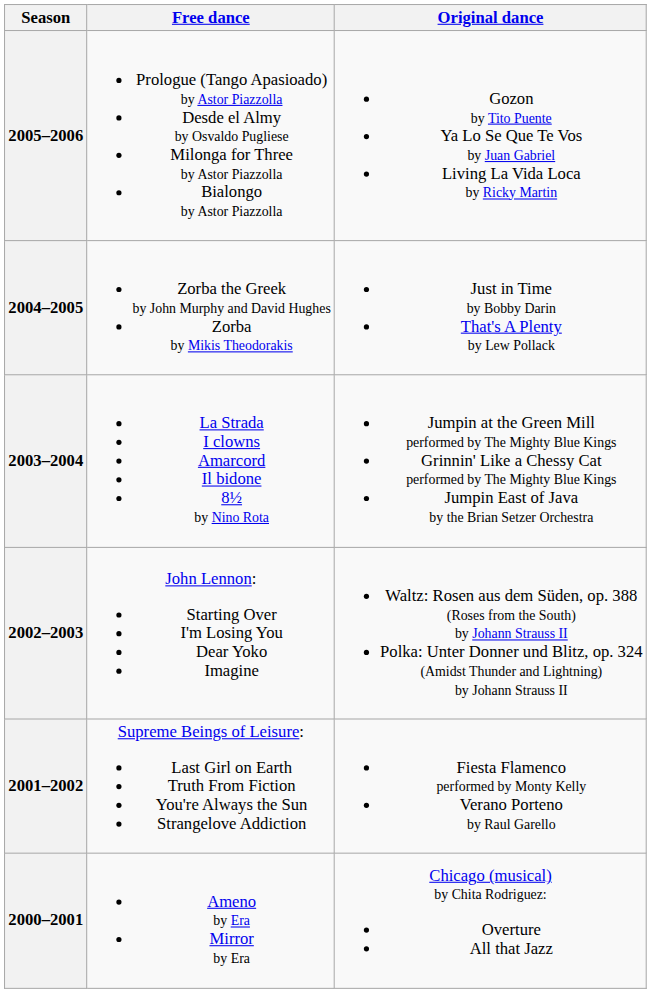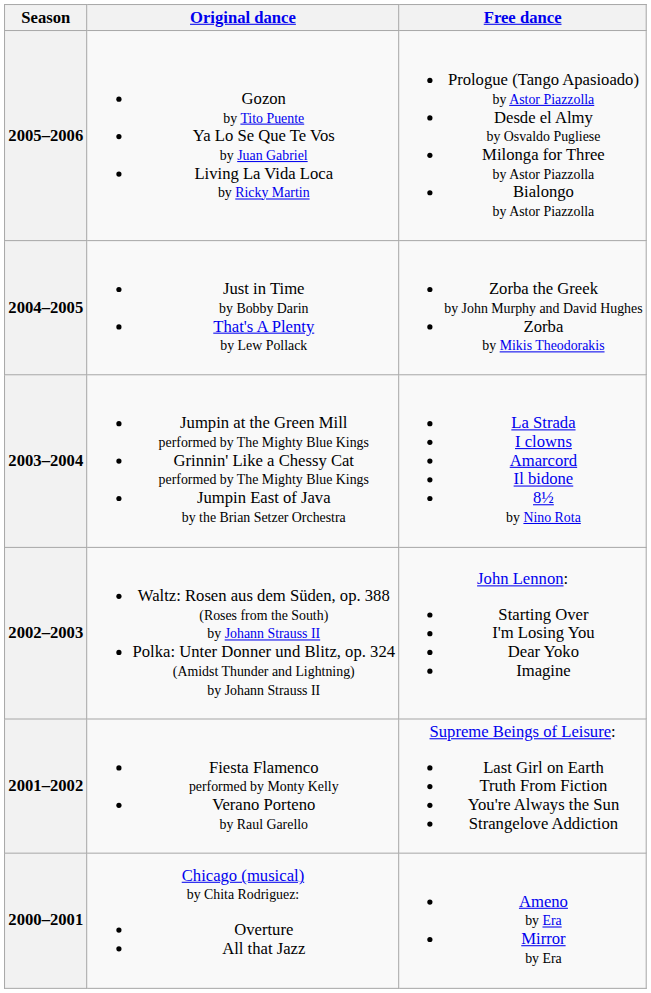columns swapped: (491, 17) <-> (211, 17)
